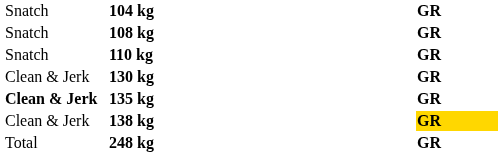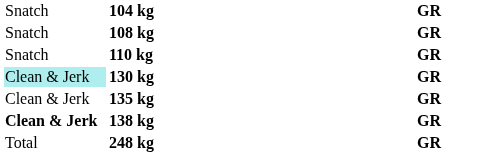(47, 76) no background -> (47, 76) paleturquoise background
(51, 98) bold -> (47, 98) normal
(47, 120) normal -> (51, 120) bold
(429, 120) gold background -> (429, 120) no background
